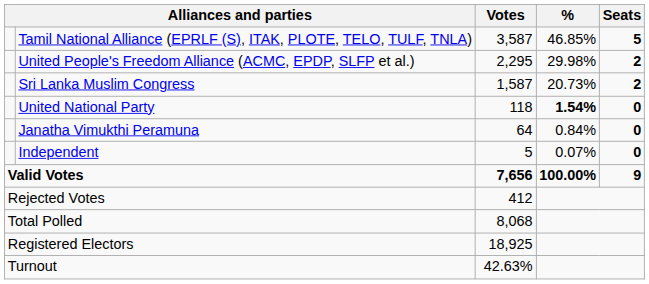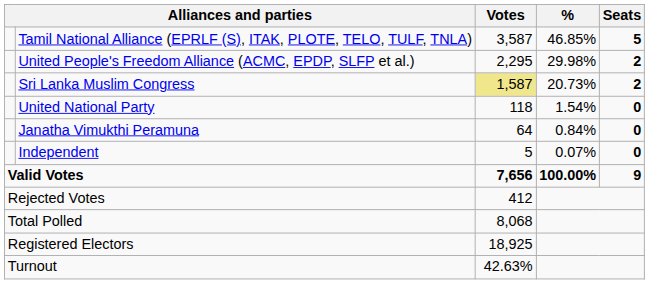(515, 84) no background -> (515, 84) khaki background
(576, 107) bold -> (576, 107) normal
